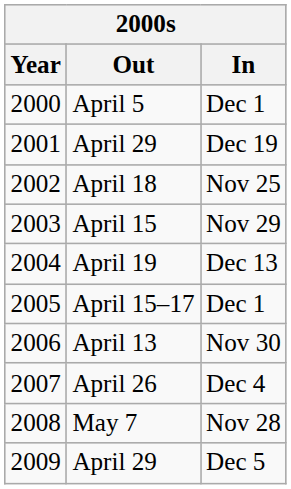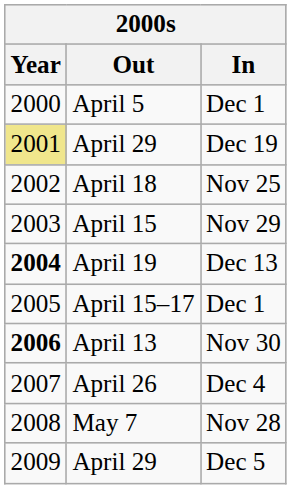(36, 143) no background -> (36, 143) khaki background
(36, 263) normal -> (36, 263) bold
(36, 343) normal -> (36, 343) bold
